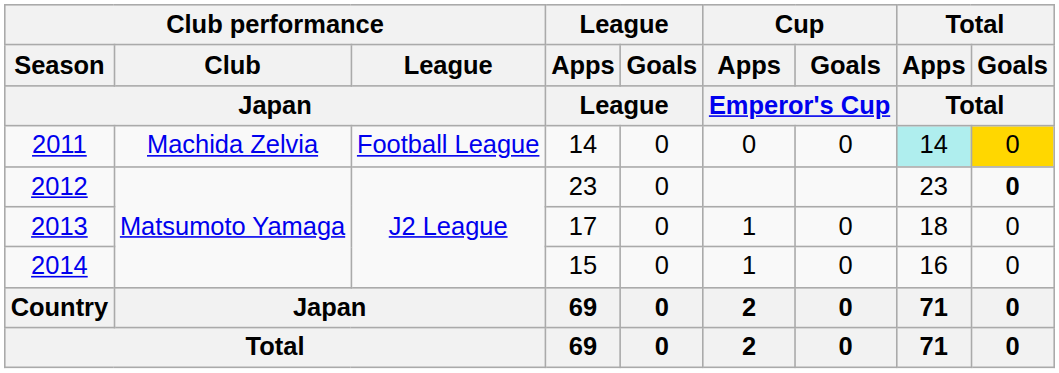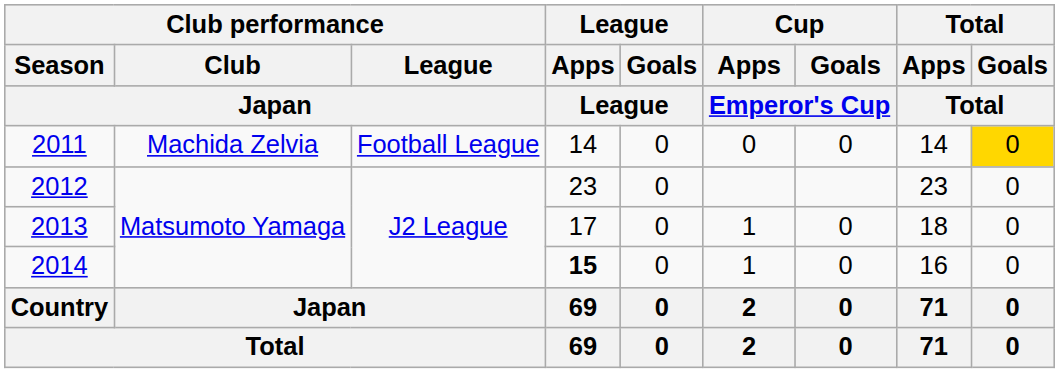(934, 145) paleturquoise background -> (934, 145) no background
(1013, 186) bold -> (1013, 186) normal
(583, 266) normal -> (583, 266) bold
